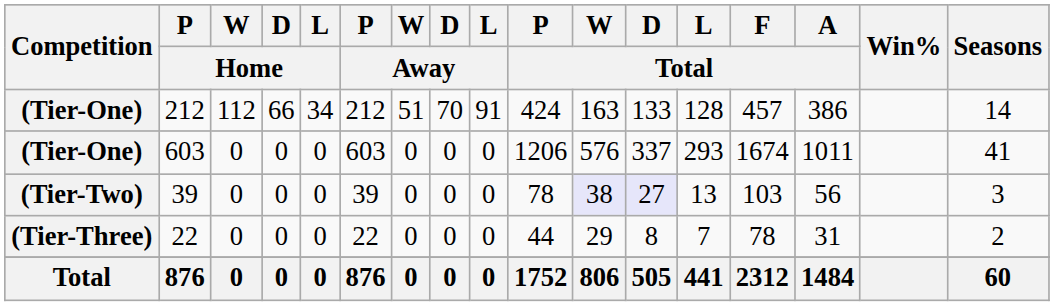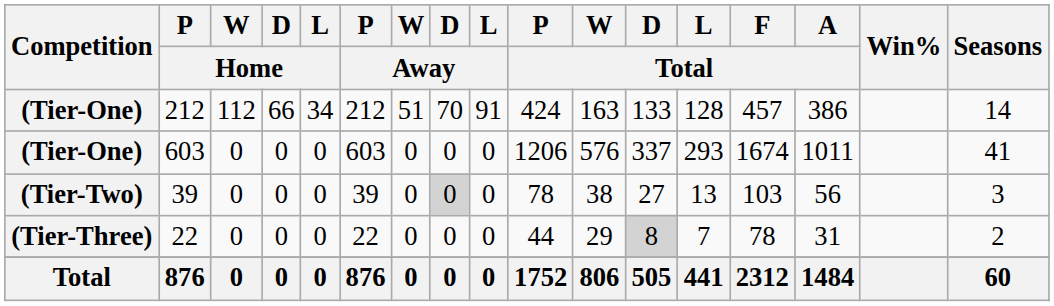(450, 194) no background -> (450, 194) lightgrey background
(599, 194) lavender background -> (599, 194) no background
(651, 194) lavender background -> (651, 194) no background
(651, 236) no background -> (651, 236) lightgrey background
